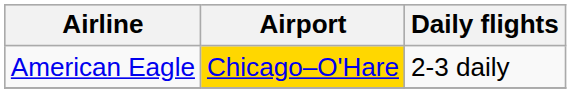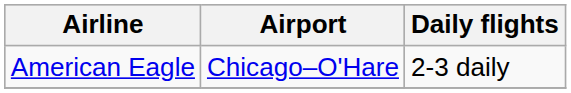(303, 66) gold background -> (303, 66) no background
